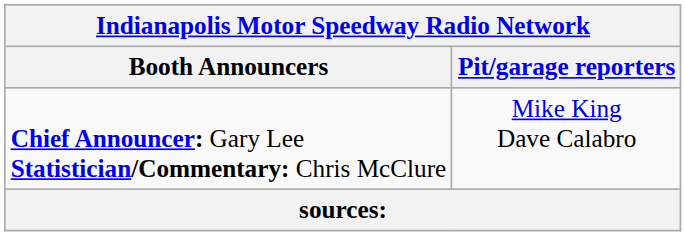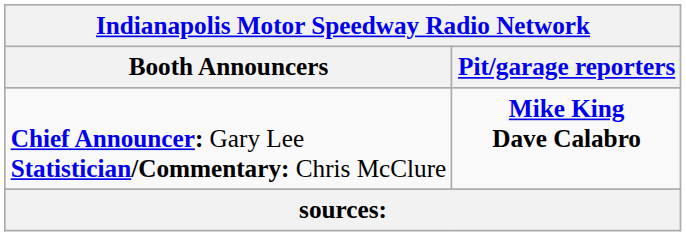(567, 123) normal -> (567, 123) bold
